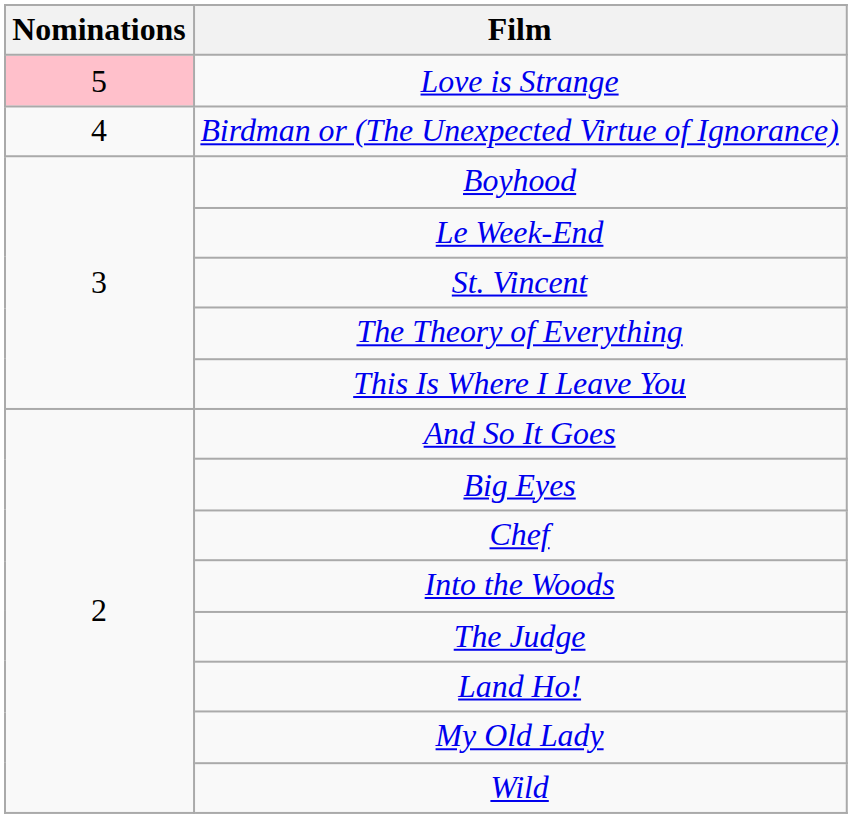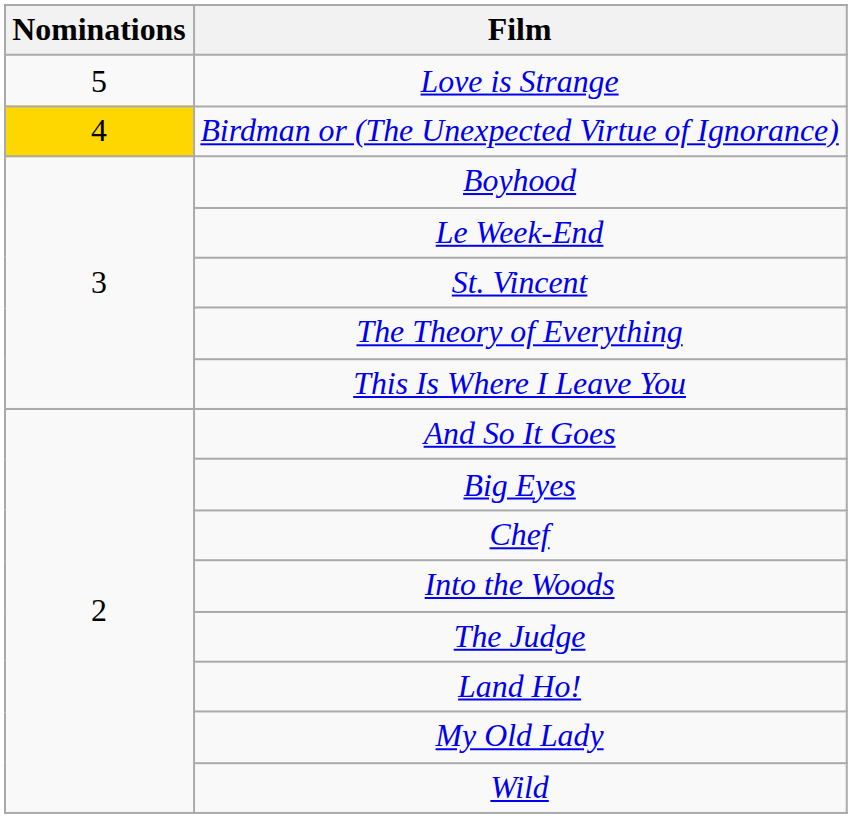(99, 80) pink background -> (99, 80) no background
(99, 130) no background -> (99, 130) gold background
